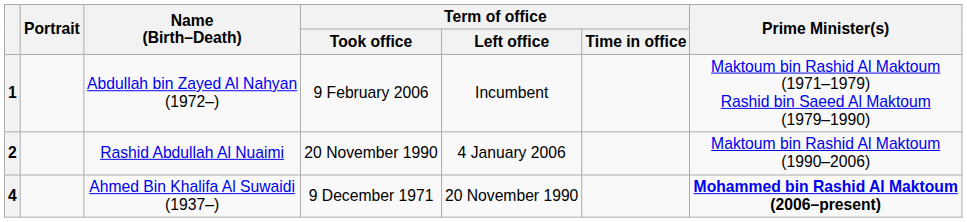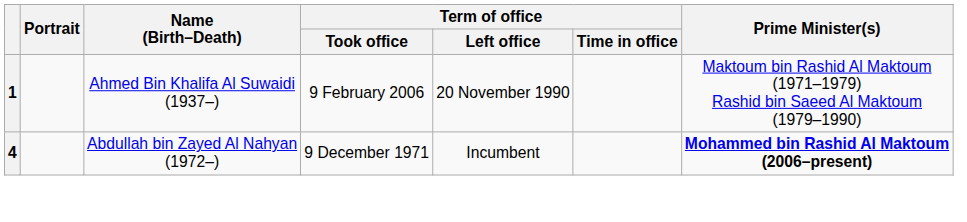(192, 93) Abdullah bin Zayed Al Nahyan (1972–) -> (192, 93) Ahmed Bin Khalifa Al Suwaidi (1937–)
(512, 93) Incumbent -> (503, 93) 20 November 1990
- row: (12, 153)
(192, 195) Ahmed Bin Khalifa Al Suwaidi (1937–) -> (192, 153) Abdullah bin Zayed Al Nahyan (1972–)
(512, 195) 20 November 1990 -> (503, 153) Incumbent
